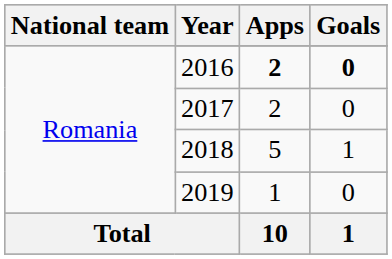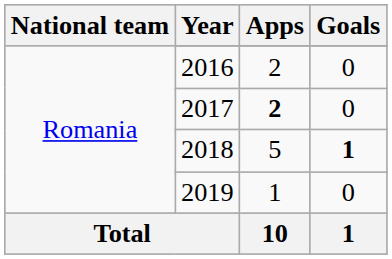(275, 66) bold -> (275, 66) normal
(348, 66) bold -> (348, 66) normal
(275, 108) normal -> (275, 108) bold
(348, 150) normal -> (348, 150) bold
